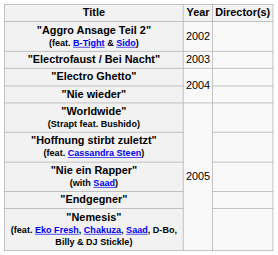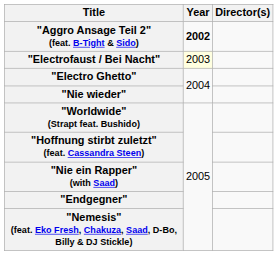(198, 36) normal -> (198, 36) bold
(198, 59) no background -> (198, 59) lightyellow background
